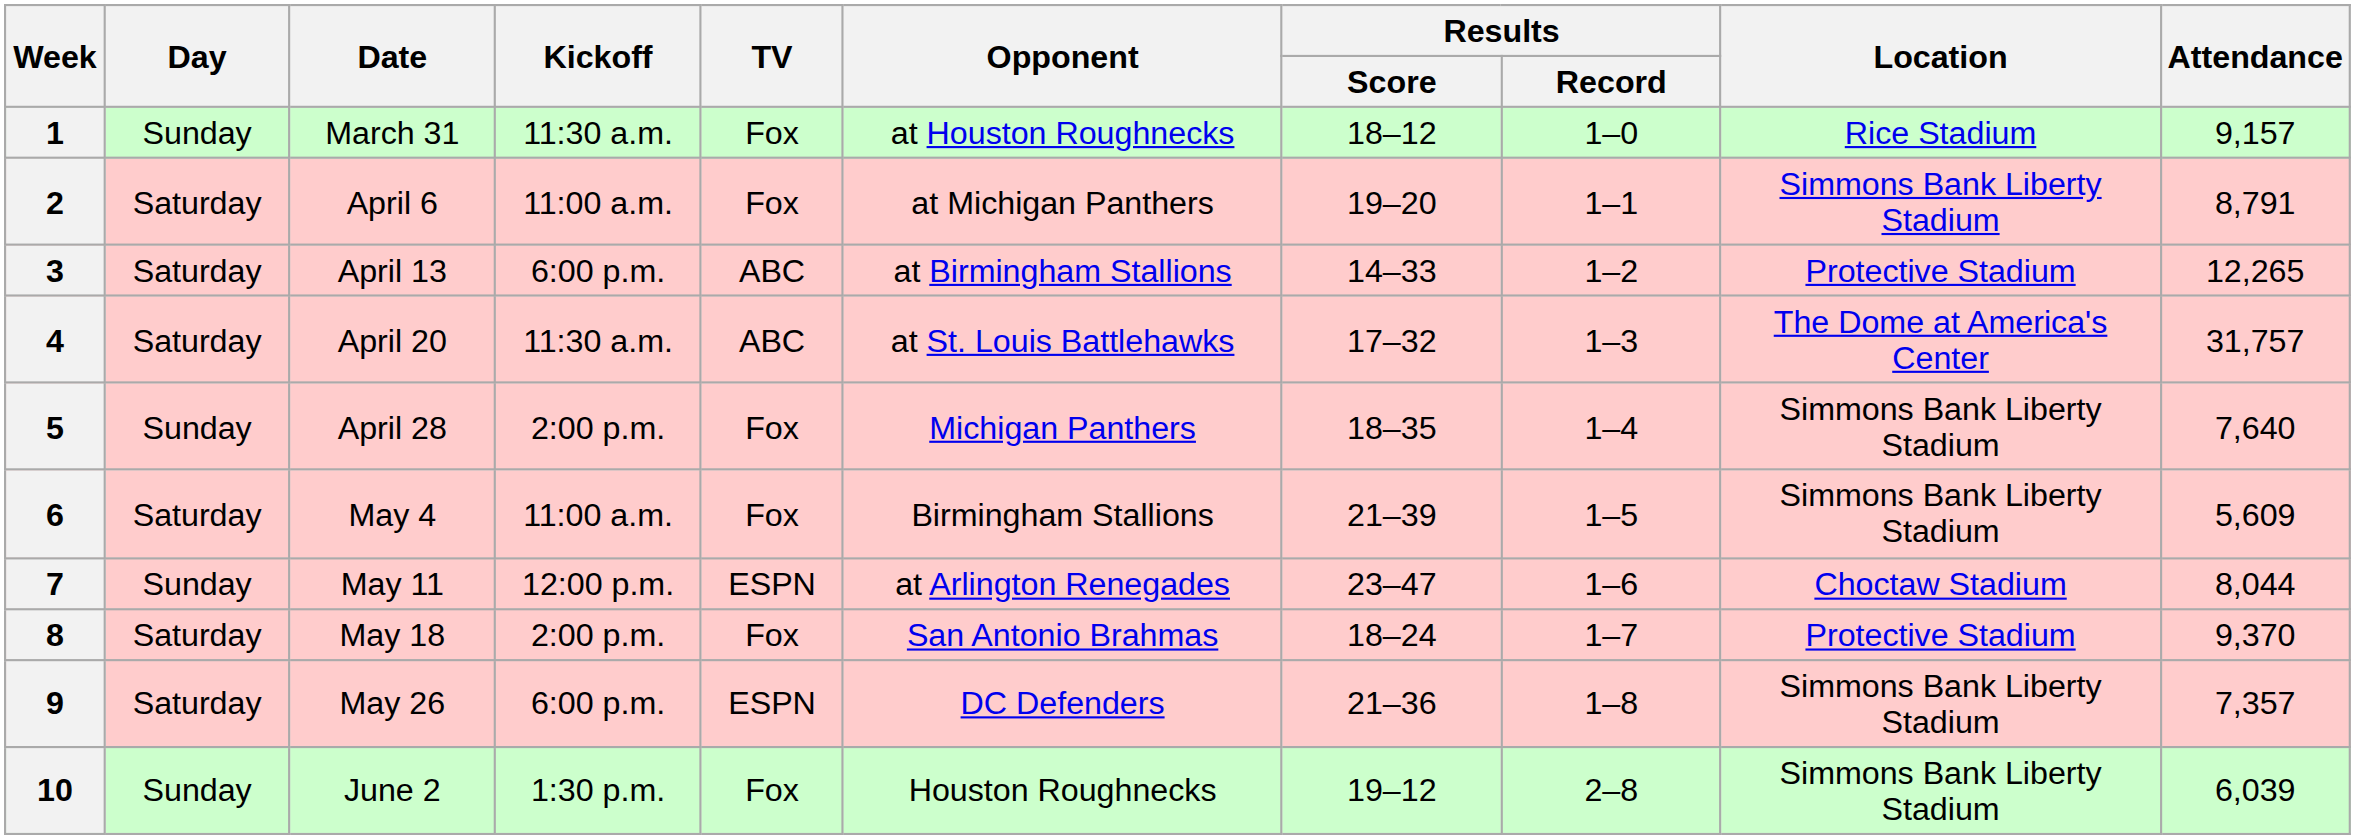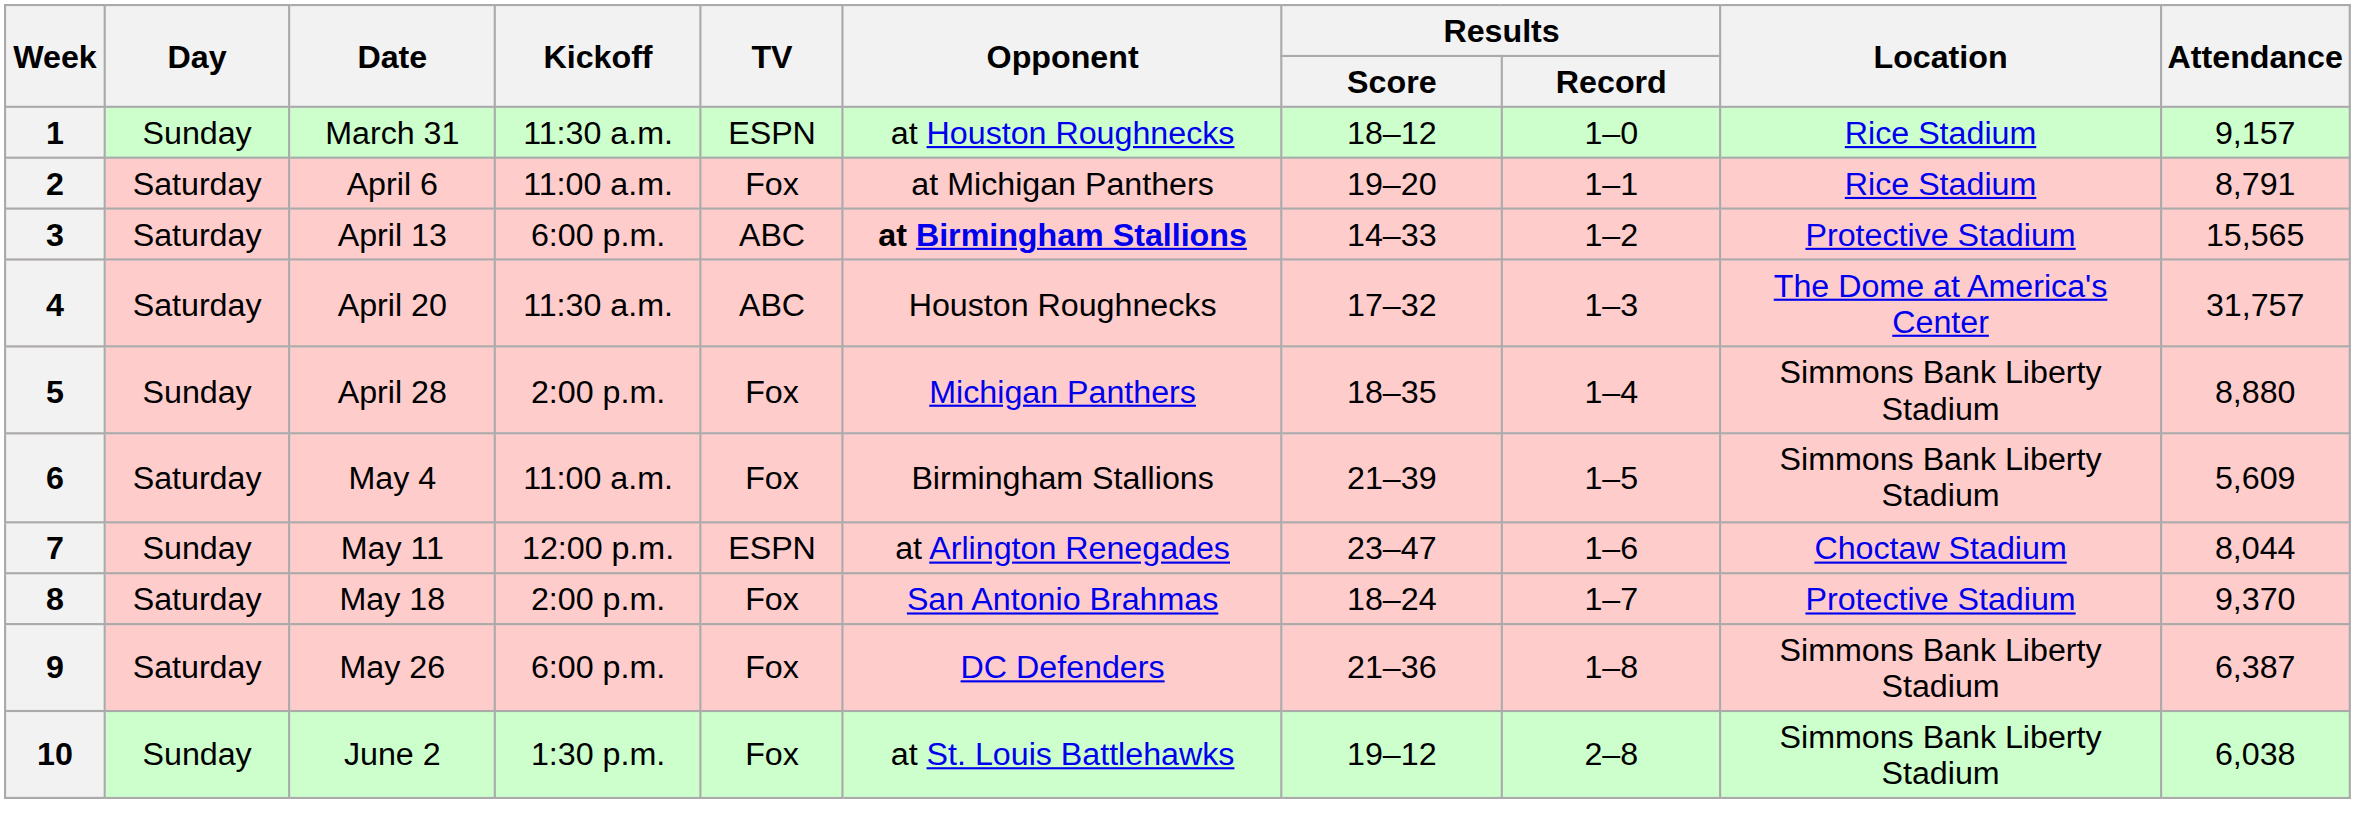(772, 133) Fox -> (772, 133) ESPN
(1941, 202) Simmons Bank Liberty Stadium -> (1941, 184) Rice Stadium
(1063, 271) normal -> (1063, 235) bold
(2255, 271) 12,265 -> (2255, 235) 15,565
(1063, 340) at St. Louis Battlehawks -> (1063, 304) Houston Roughnecks
(2255, 427) 7,640 -> (2255, 391) 8,880
(772, 703) ESPN -> (772, 667) Fox
(2255, 703) 7,357 -> (2255, 667) 6,387
(1063, 790) Houston Roughnecks -> (1063, 754) at St. Louis Battlehawks
(2255, 790) 6,039 -> (2255, 754) 6,038
